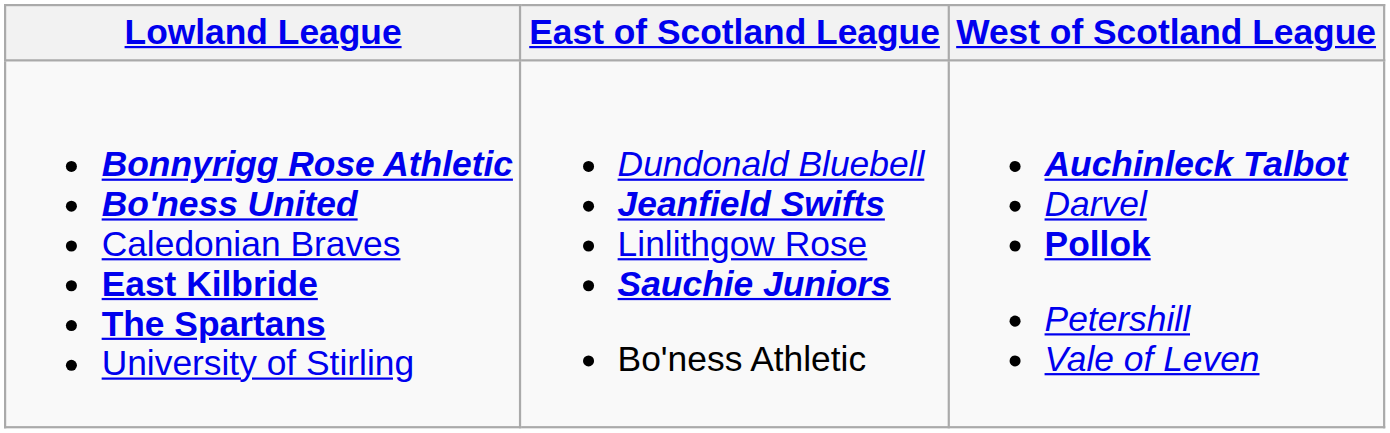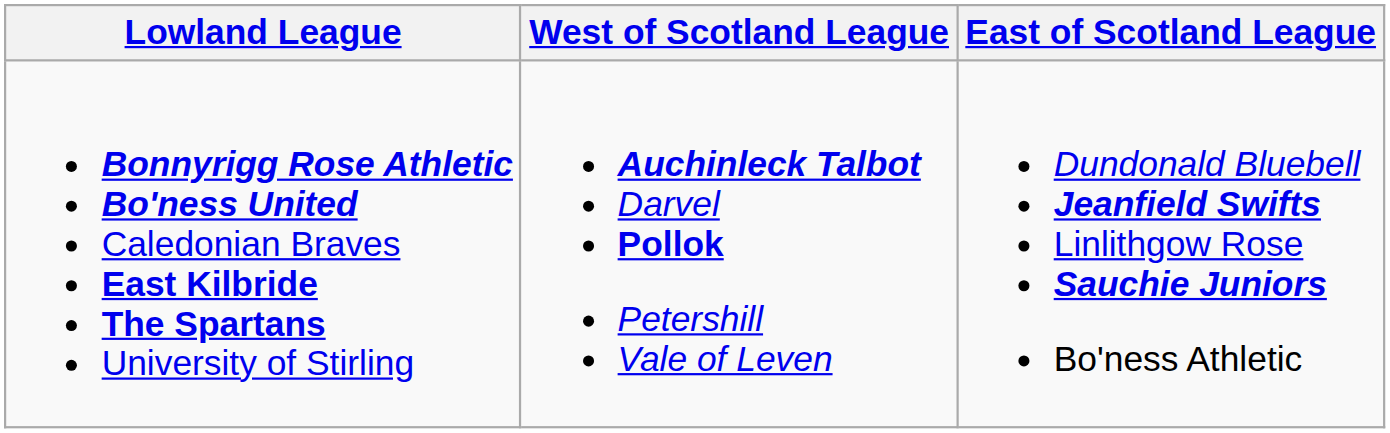columns swapped: (735, 32) <-> (1166, 32)
